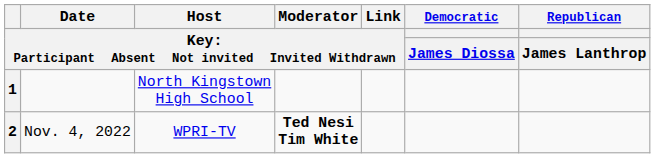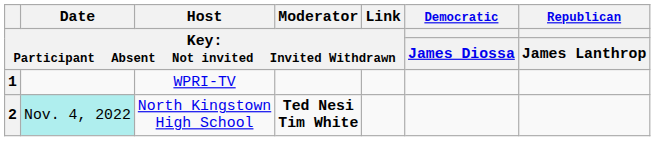(205, 91) North Kingstown High School -> (205, 82) WPRI-TV
(77, 132) no background -> (77, 115) paleturquoise background
(205, 132) WPRI-TV -> (205, 115) North Kingstown High School
